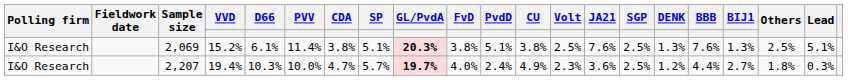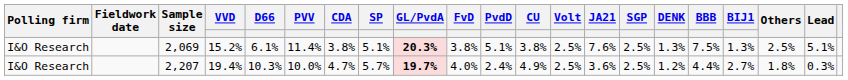(706, 46) 7.6% -> (706, 46) 7.5%
(568, 65) 2.3% -> (568, 65) 2.5%
